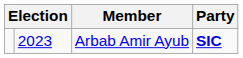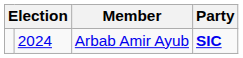(35, 41) 2023 -> (35, 41) 2024
